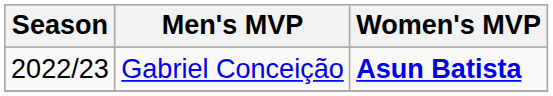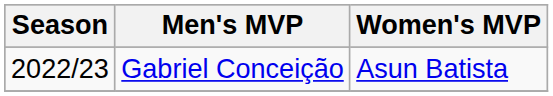(439, 68) bold -> (432, 68) normal
